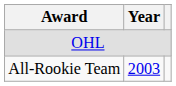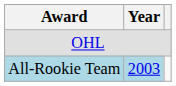(64, 68) no background -> (64, 68) lightblue background
(144, 68) no background -> (144, 68) lightblue background
